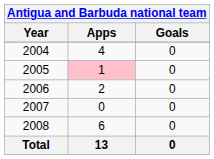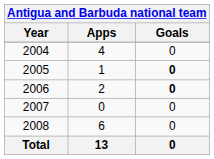(101, 70) pink background -> (101, 70) no background
(172, 70) normal -> (172, 70) bold
(172, 88) normal -> (172, 88) bold
